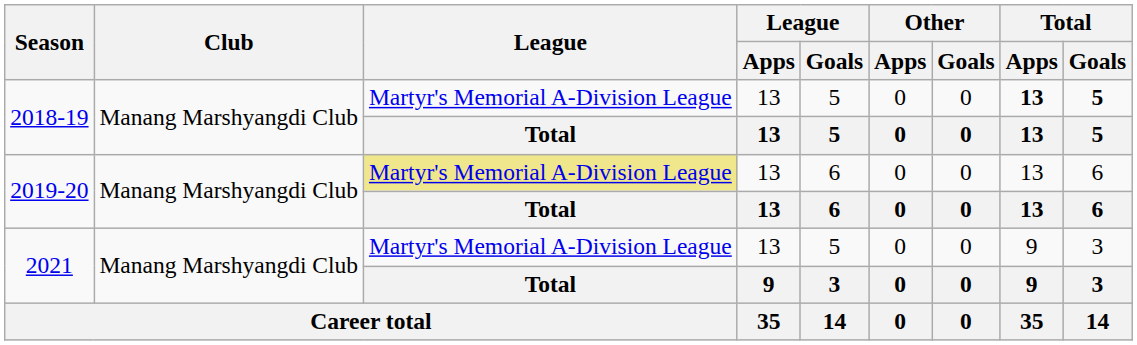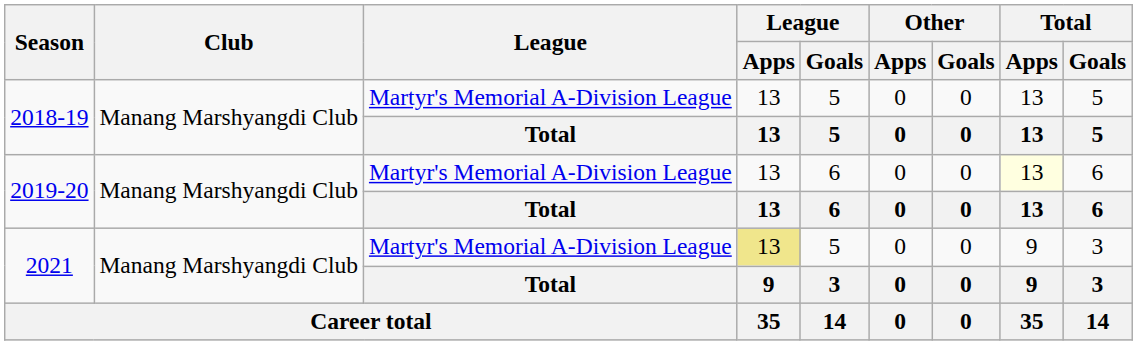(1032, 97) bold -> (1032, 97) normal
(1097, 97) bold -> (1097, 97) normal
(550, 172) khaki background -> (550, 172) no background
(1032, 172) no background -> (1032, 172) lightyellow background
(769, 246) no background -> (769, 246) khaki background
